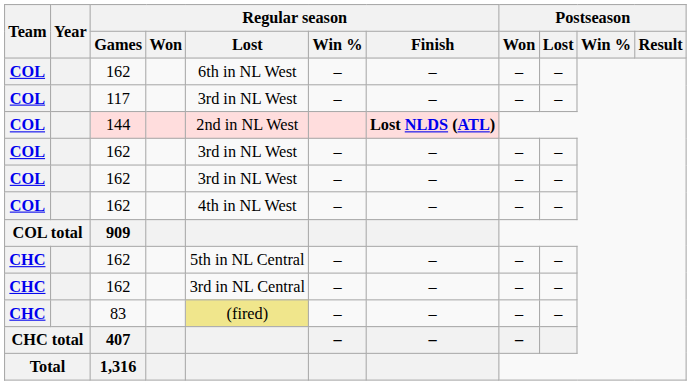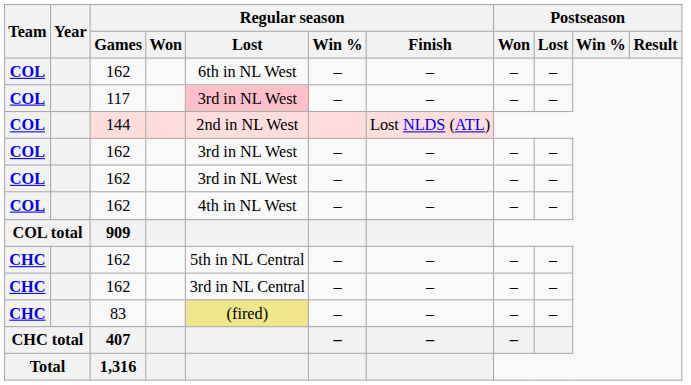(247, 98) no background -> (247, 98) pink background
(433, 125) bold -> (430, 125) normal
